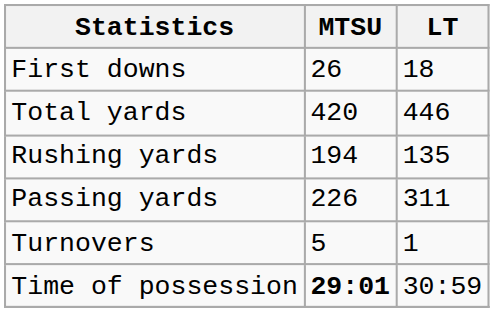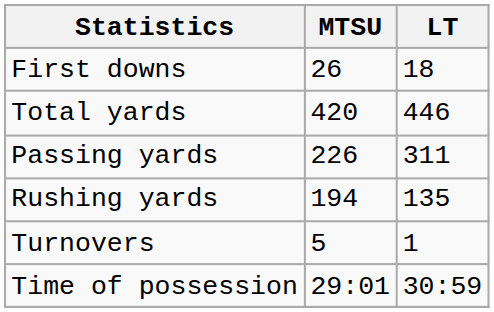rows swapped: (115, 156) <-> (115, 200)
(350, 286) bold -> (350, 286) normal
